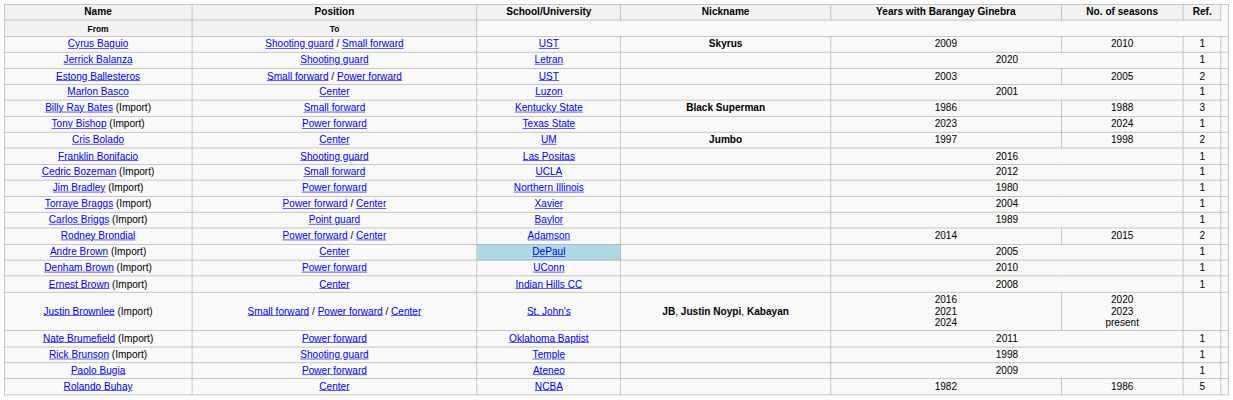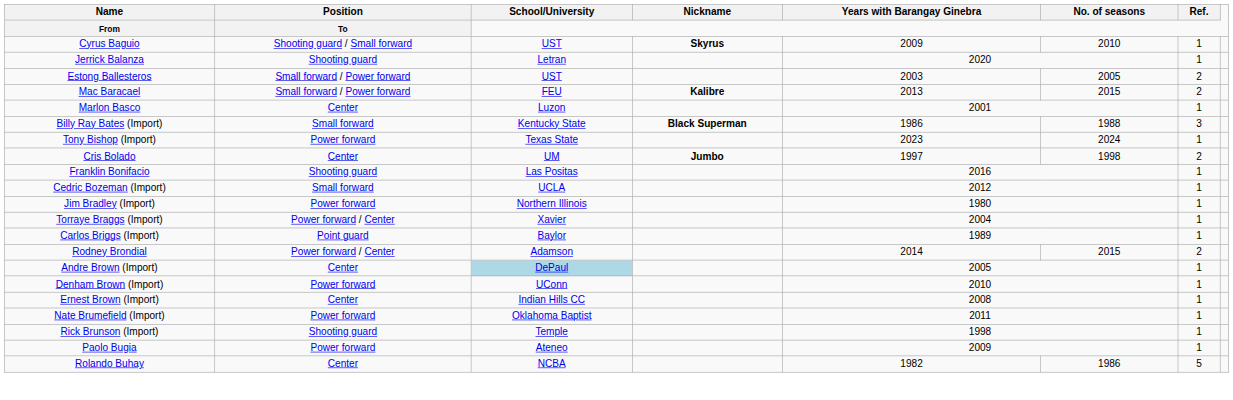+ row: (109, 92)
- row: (98, 311)
